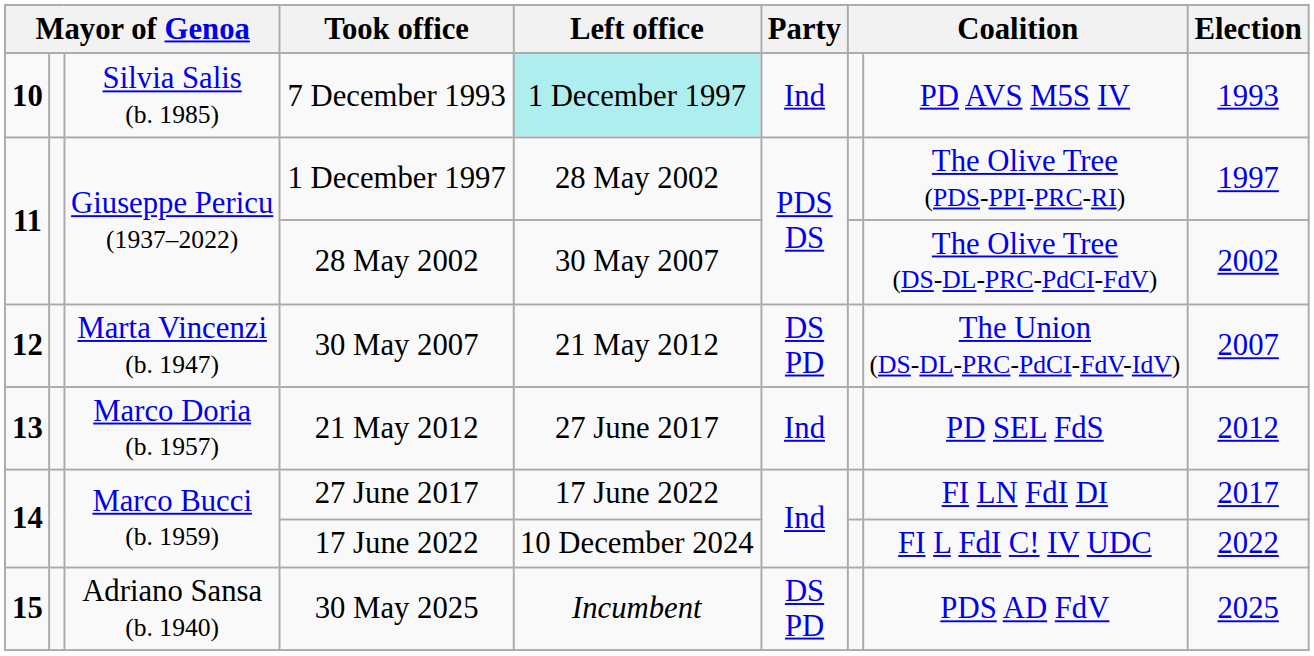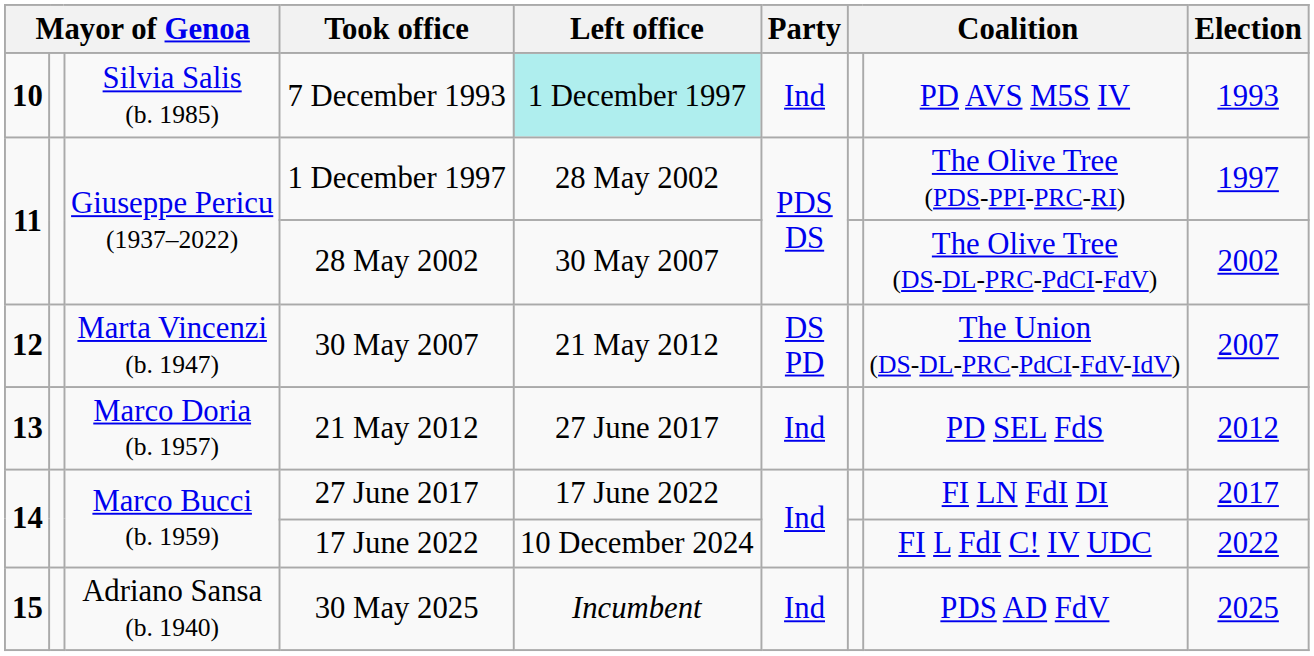(805, 608) DS PD -> (805, 608) Ind
